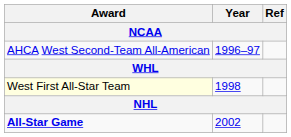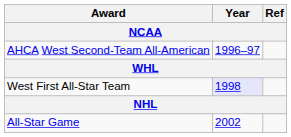(69, 86) lightyellow background -> (69, 86) no background
(228, 86) no background -> (228, 86) lavender background
(45, 123) bold -> (43, 123) normal
